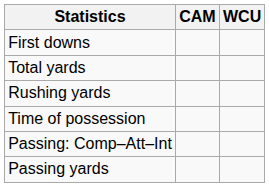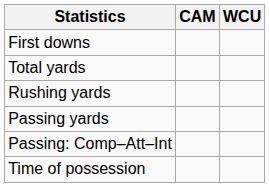rows swapped: (58, 169) <-> (77, 118)
